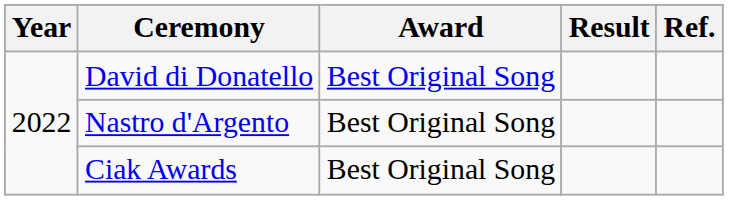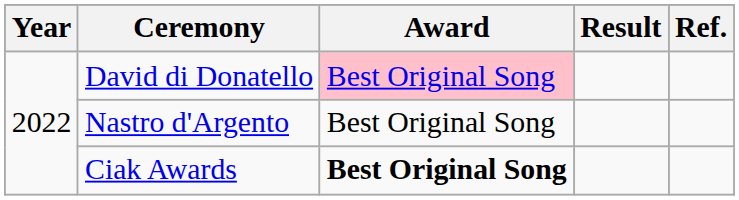(441, 75) no background -> (441, 75) pink background
(441, 169) normal -> (447, 169) bold
